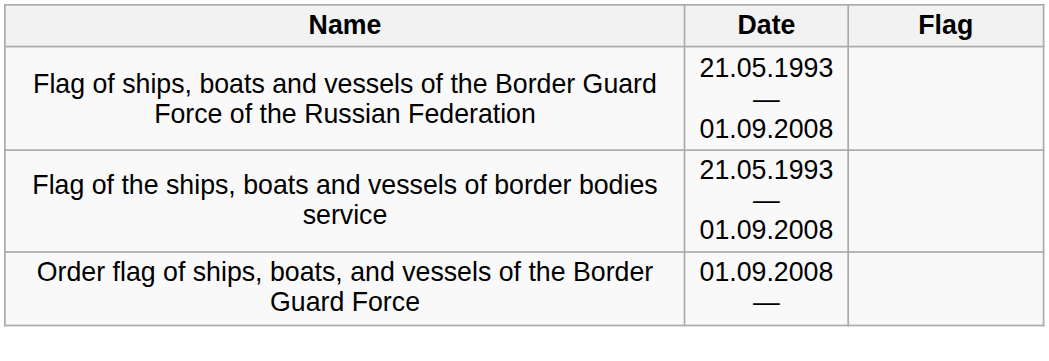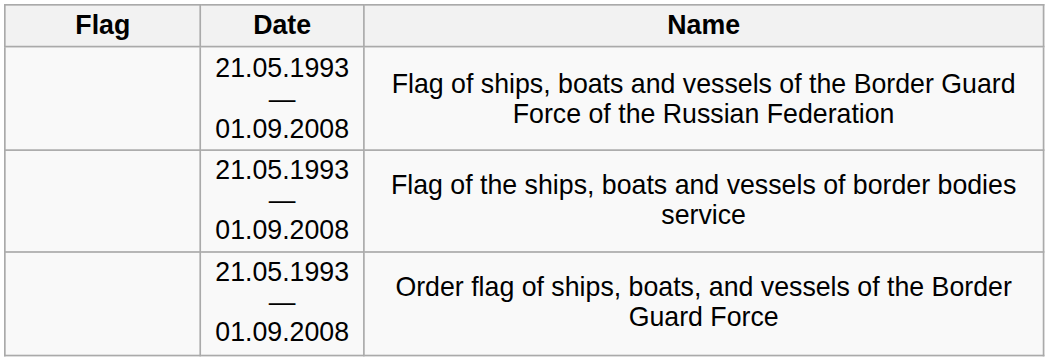columns swapped: (946, 25) <-> (345, 25)
(766, 288) 01.09.2008 — -> (282, 303) 21.05.1993 — 01.09.2008
